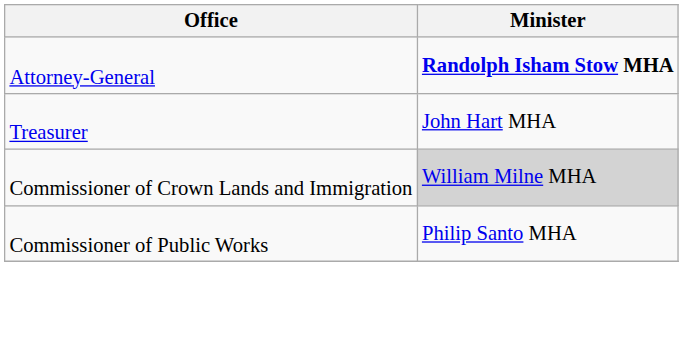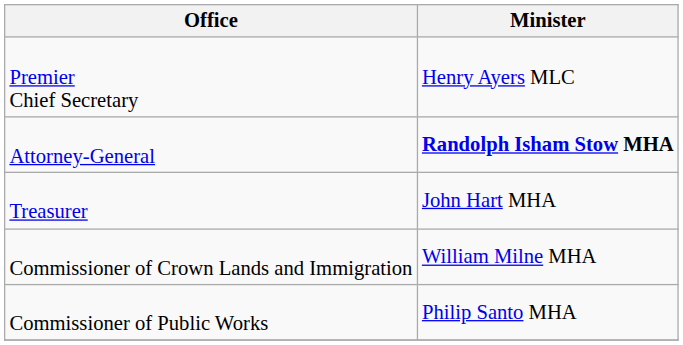+ row: (74, 88)
(509, 177) lightgrey background -> (509, 256) no background
